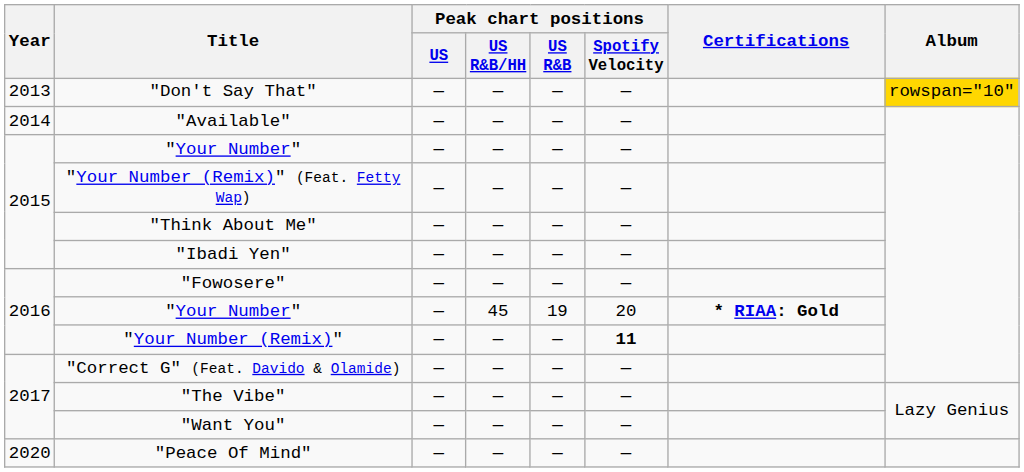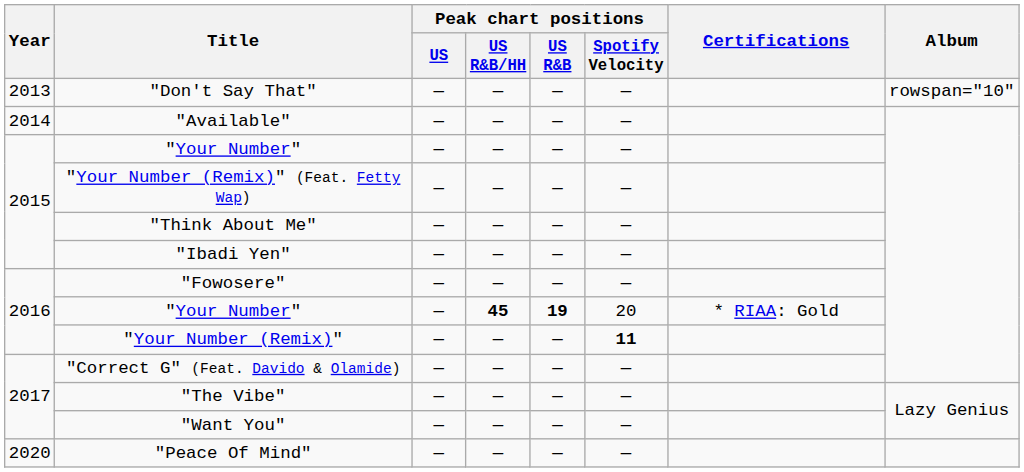(952, 92) gold background -> (952, 92) no background
(498, 311) normal -> (498, 311) bold
(557, 311) normal -> (557, 311) bold
(776, 311) bold -> (776, 311) normal
